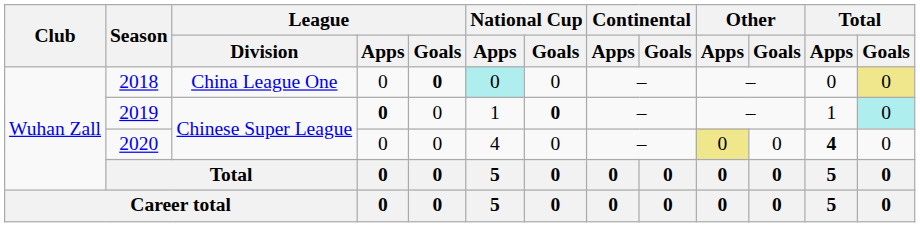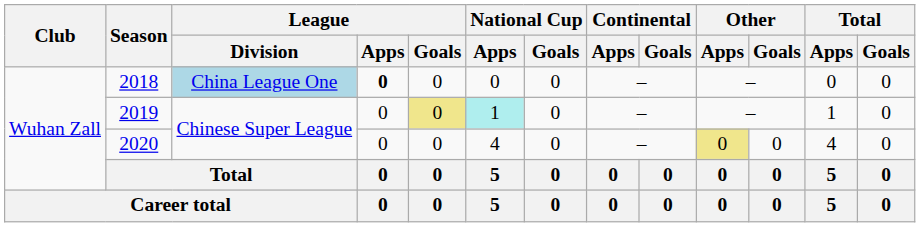(264, 81) no background -> (264, 81) lightblue background
(383, 81) normal -> (383, 81) bold
(437, 81) bold -> (437, 81) normal
(495, 81) paleturquoise background -> (495, 81) no background
(886, 81) khaki background -> (886, 81) no background
(383, 112) bold -> (383, 112) normal
(437, 112) no background -> (437, 112) khaki background
(495, 112) no background -> (495, 112) paleturquoise background
(555, 112) bold -> (555, 112) normal
(886, 112) paleturquoise background -> (886, 112) no background
(831, 143) bold -> (831, 143) normal
